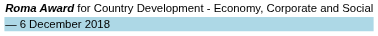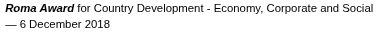(58, 24) lightblue background -> (58, 24) no background
